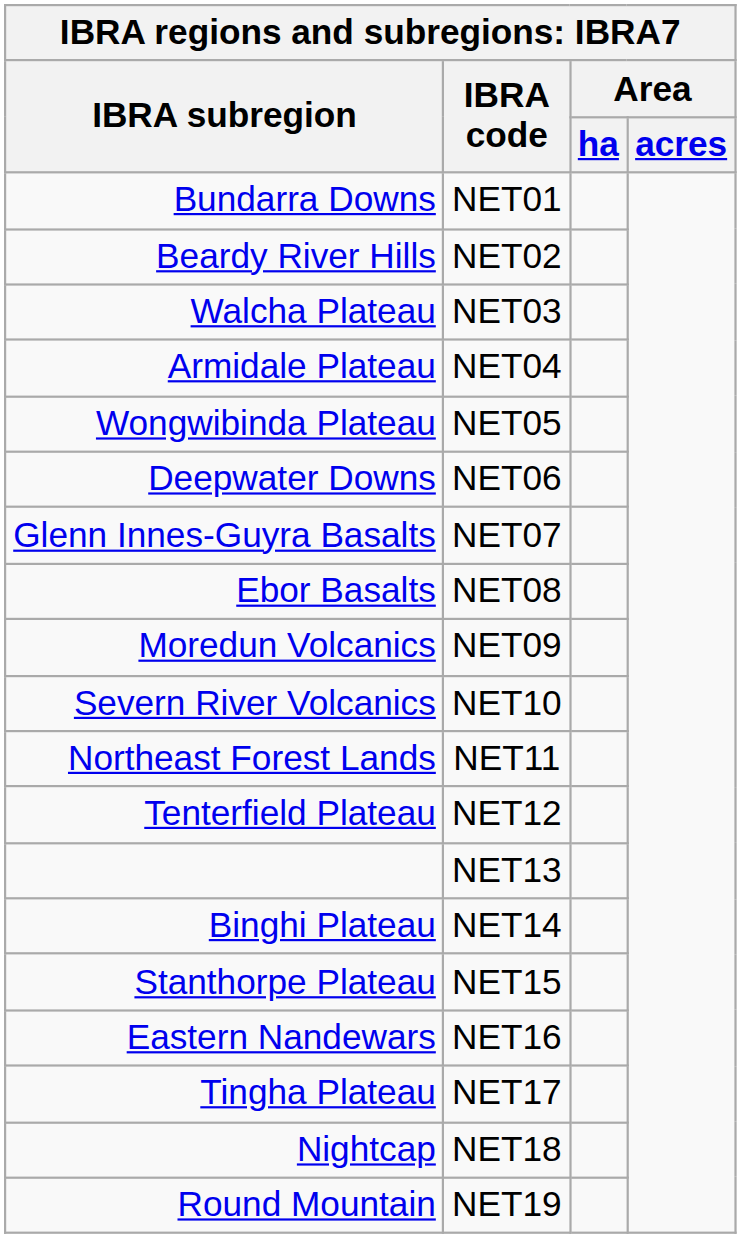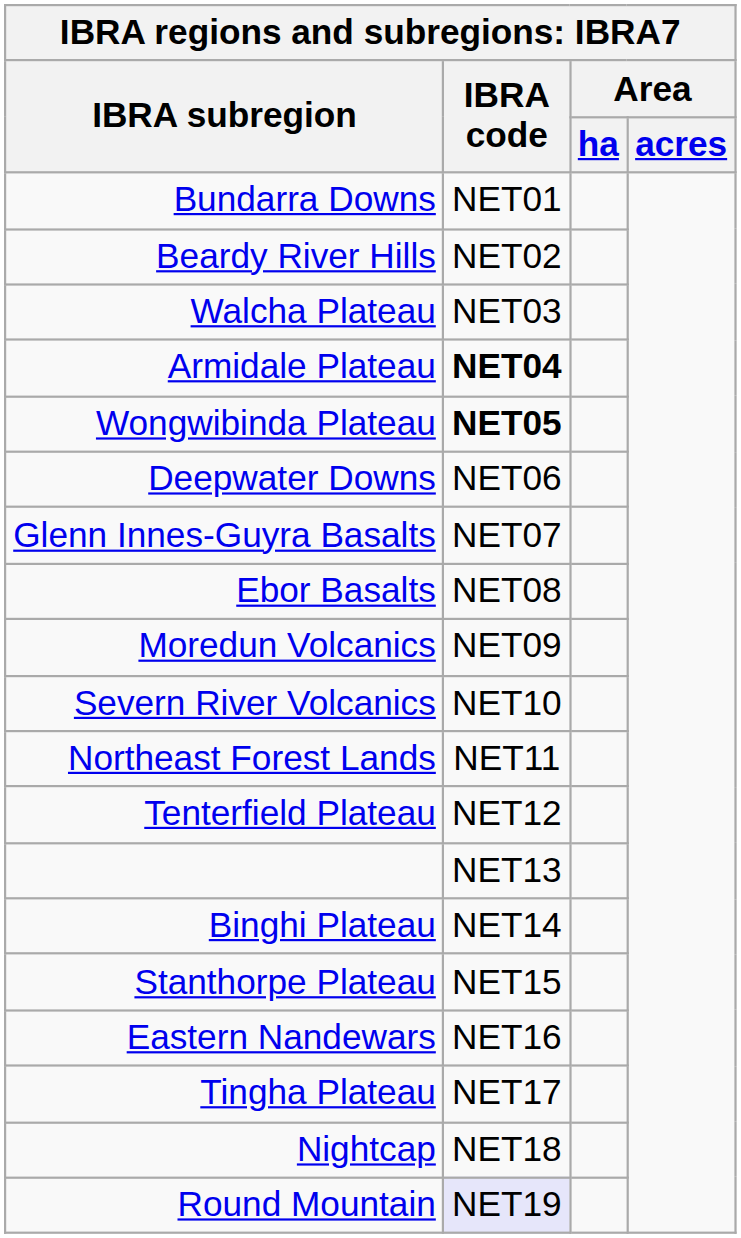(507, 367) normal -> (507, 367) bold
(507, 423) normal -> (507, 423) bold
(507, 1204) no background -> (507, 1204) lavender background
